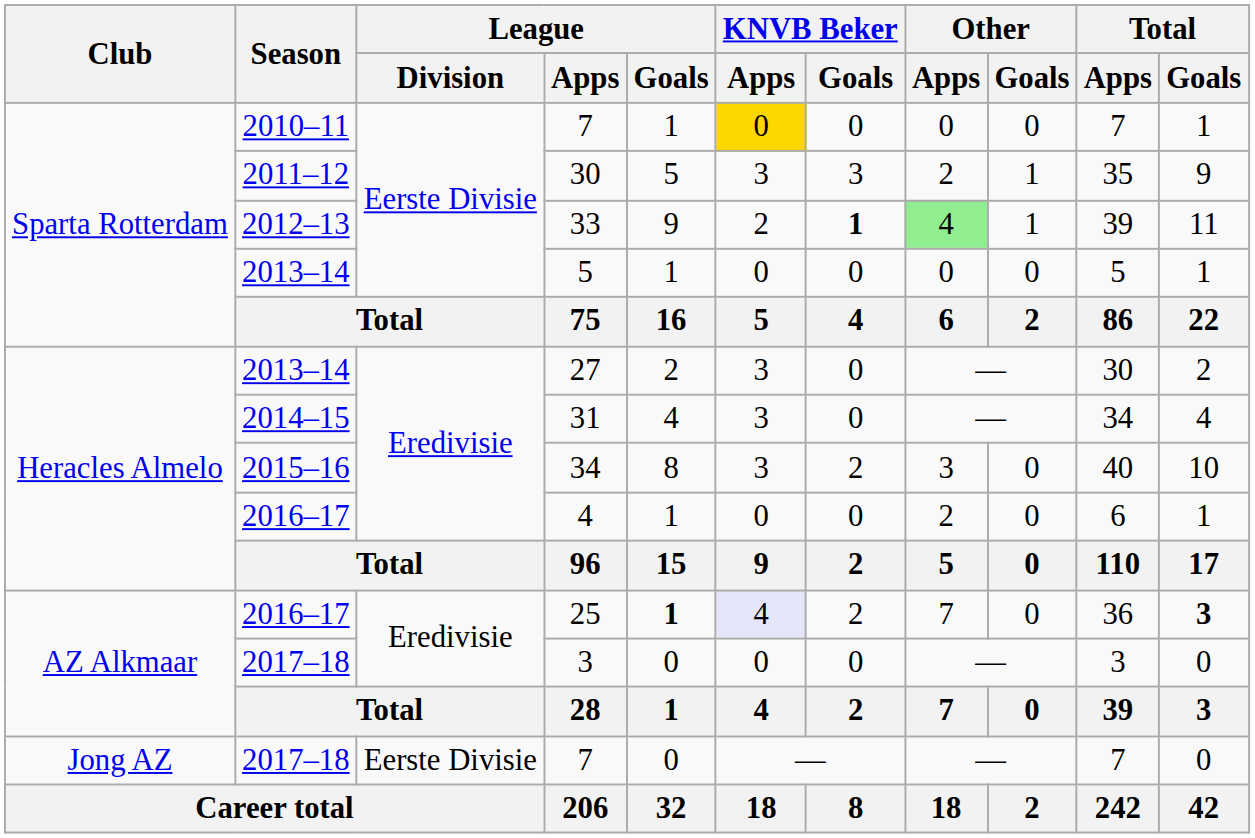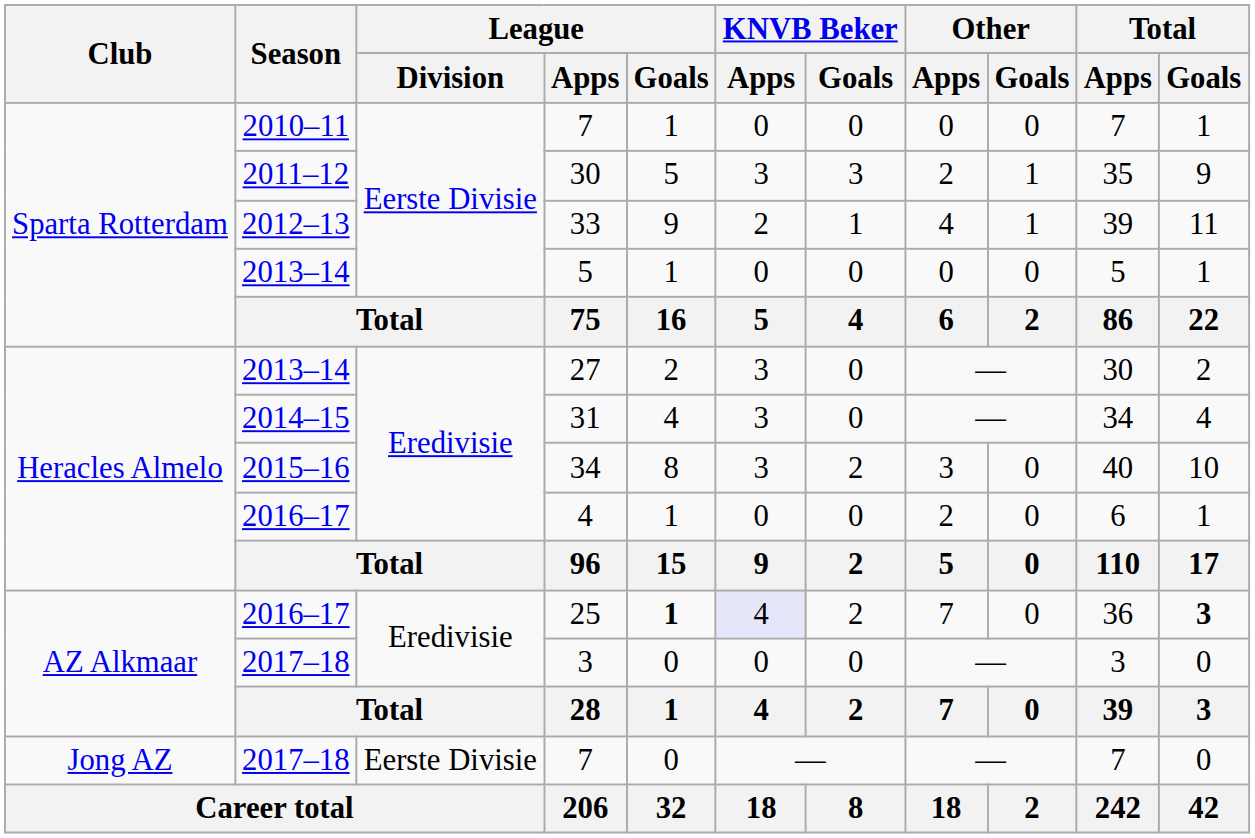(761, 126) gold background -> (761, 126) no background
(856, 223) bold -> (856, 223) normal
(946, 223) lightgreen background -> (946, 223) no background
